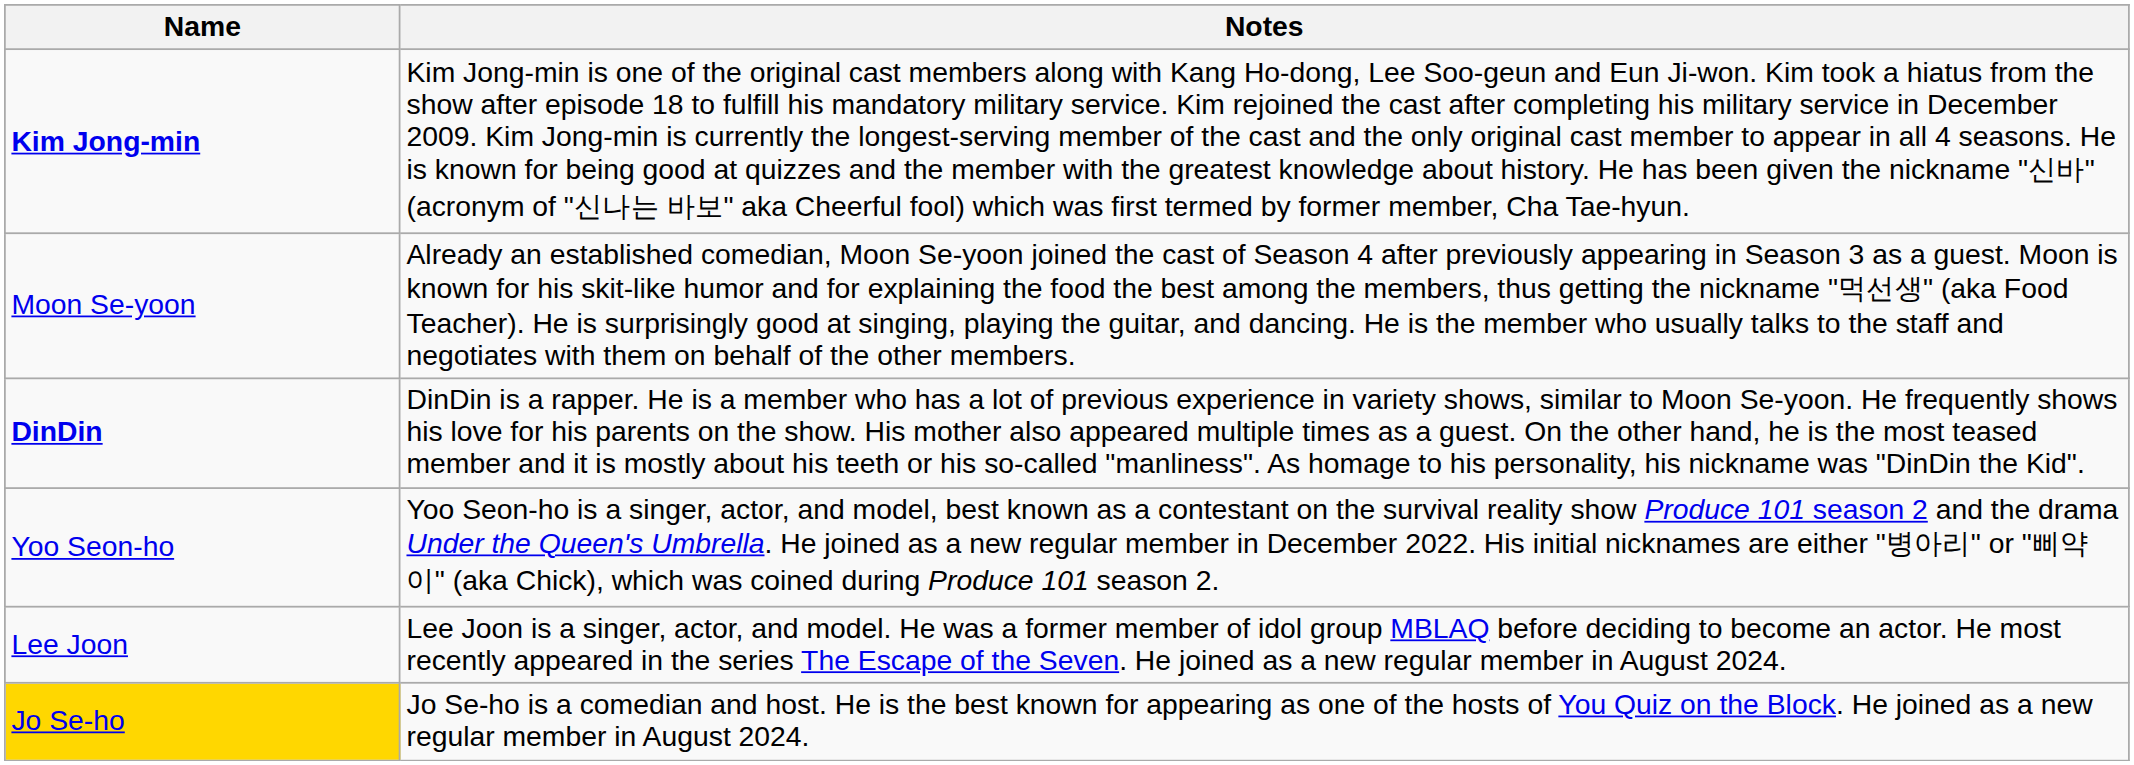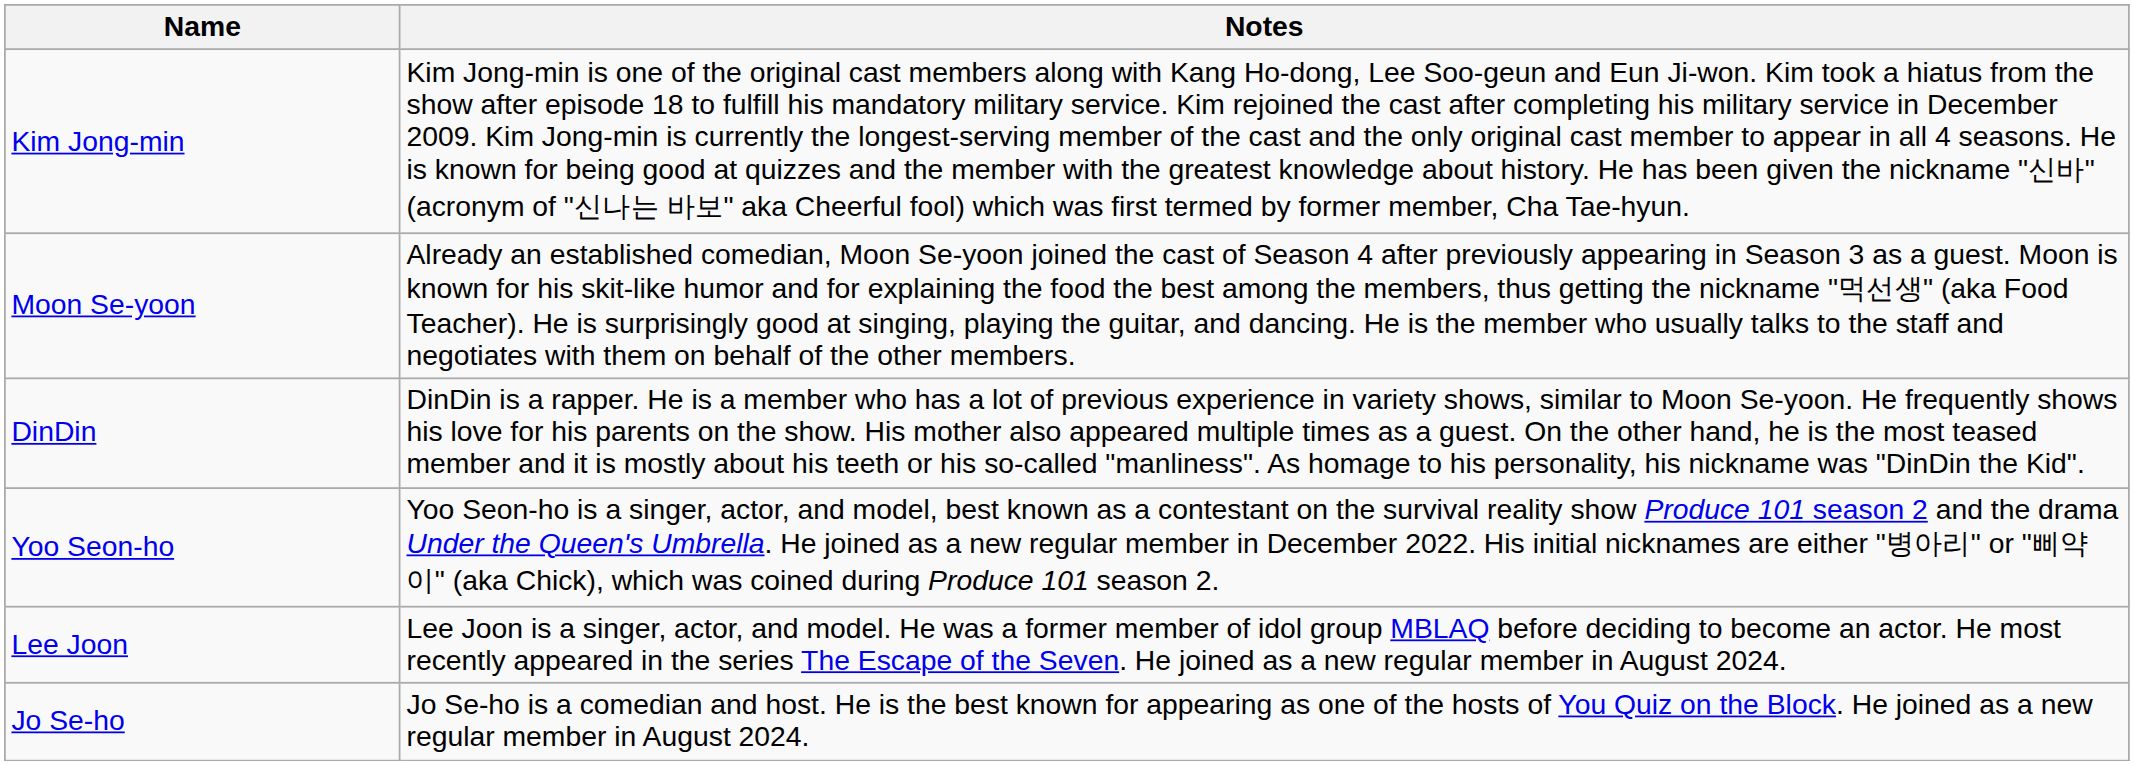(106, 140) bold -> (98, 140) normal
(57, 432) bold -> (54, 432) normal
(68, 721) gold background -> (68, 721) no background
